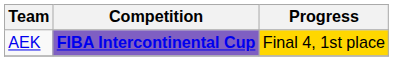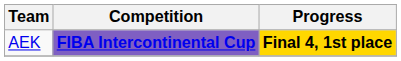(324, 42) normal -> (328, 42) bold
